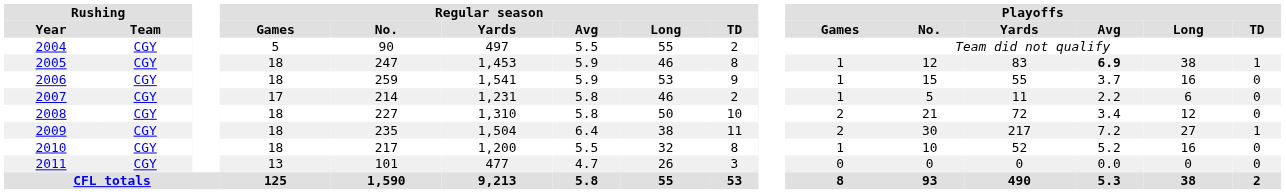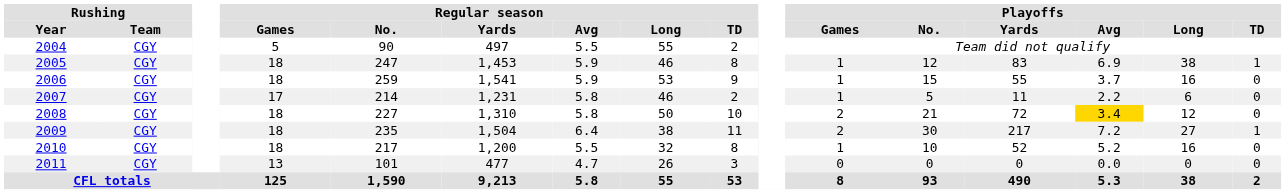(1109, 63) bold -> (1109, 63) normal
(1109, 113) no background -> (1109, 113) gold background
